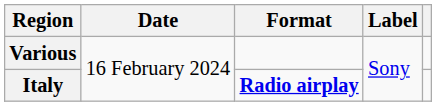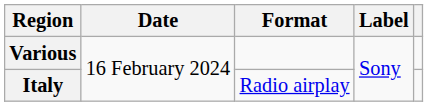(299, 85) bold -> (295, 85) normal
